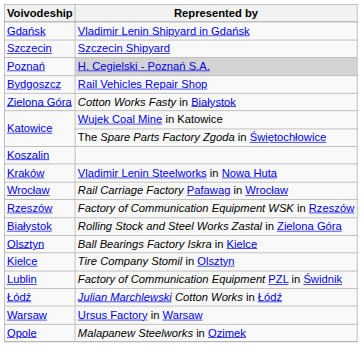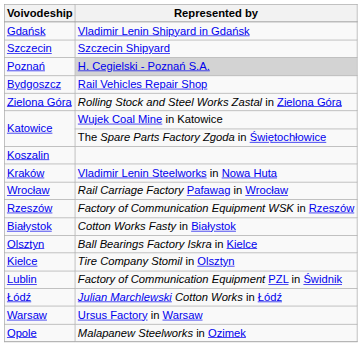(157, 102) Cotton Works Fasty in Białystok -> (210, 102) Rolling Stock and Steel Works Zastal in Zielona Góra
(210, 226) Rolling Stock and Steel Works Zastal in Zielona Góra -> (157, 226) Cotton Works Fasty in Białystok
